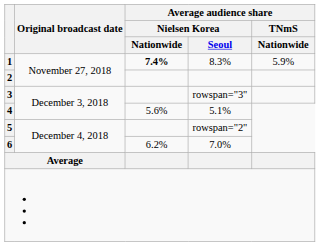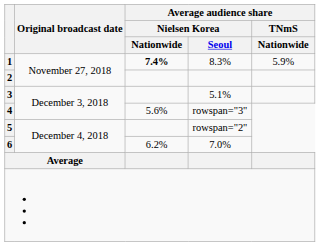(220, 94) rowspan="3" -> (220, 94) 5.1%
(220, 111) 5.1% -> (220, 111) rowspan="3"
